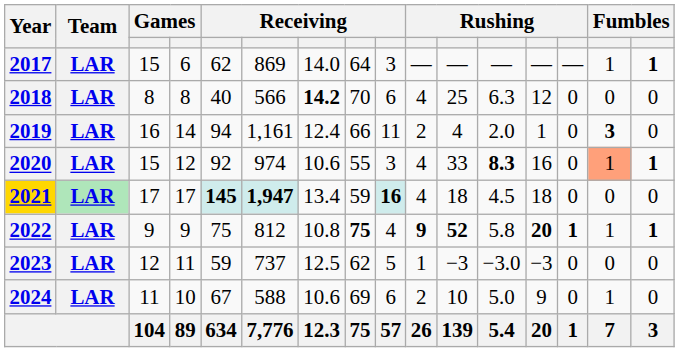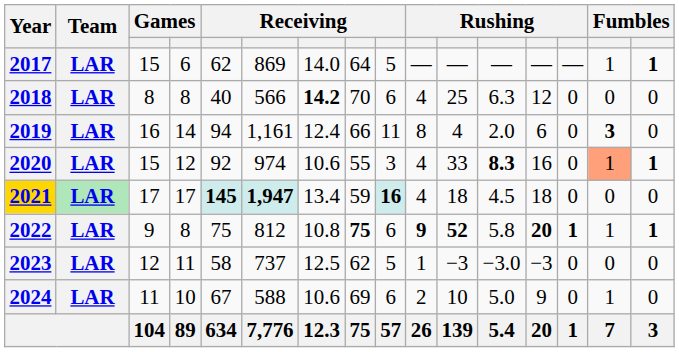(391, 64) 3 -> (391, 64) 5
(421, 130) 2 -> (421, 130) 8
(541, 130) 1 -> (541, 130) 6
(185, 230) 9 -> (185, 230) 8
(391, 230) 4 -> (391, 230) 6
(221, 263) 59 -> (221, 263) 58
